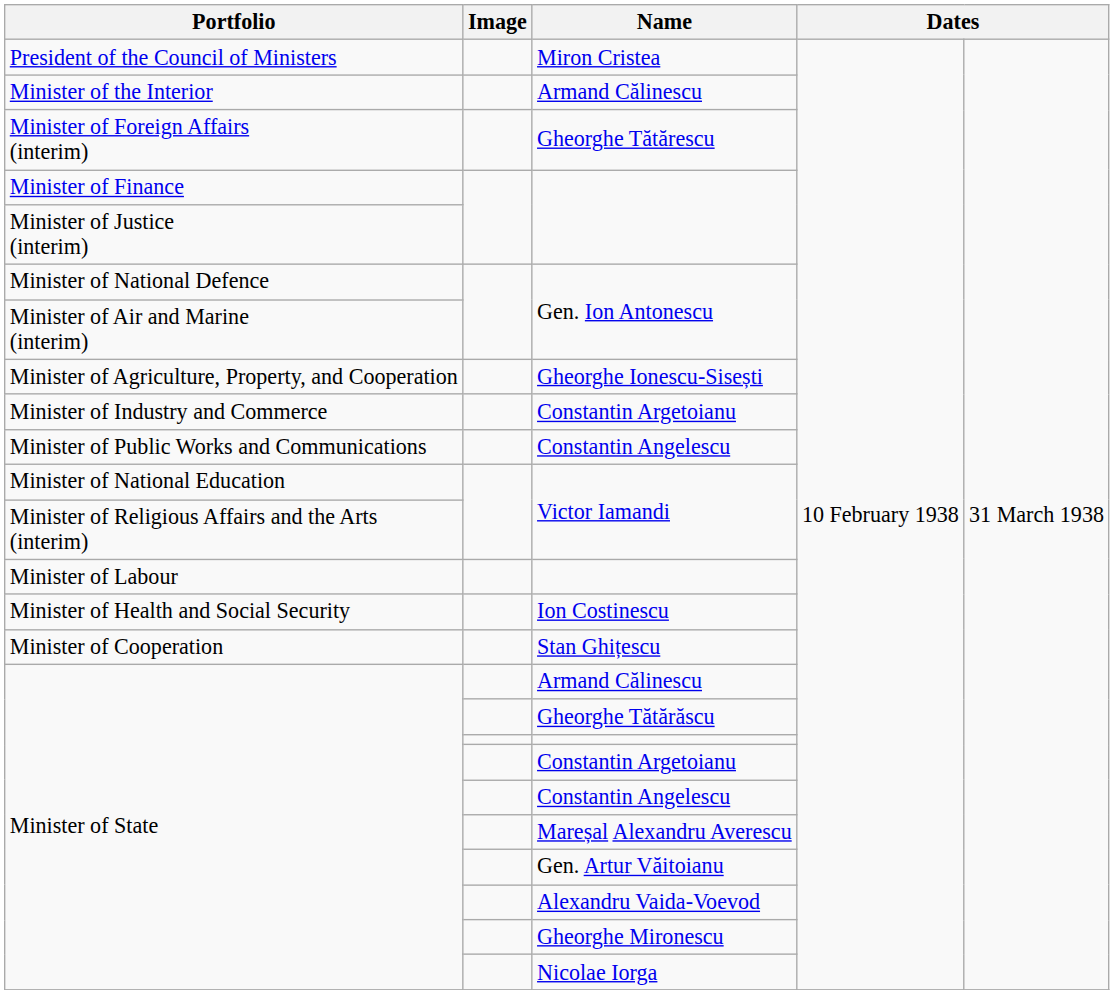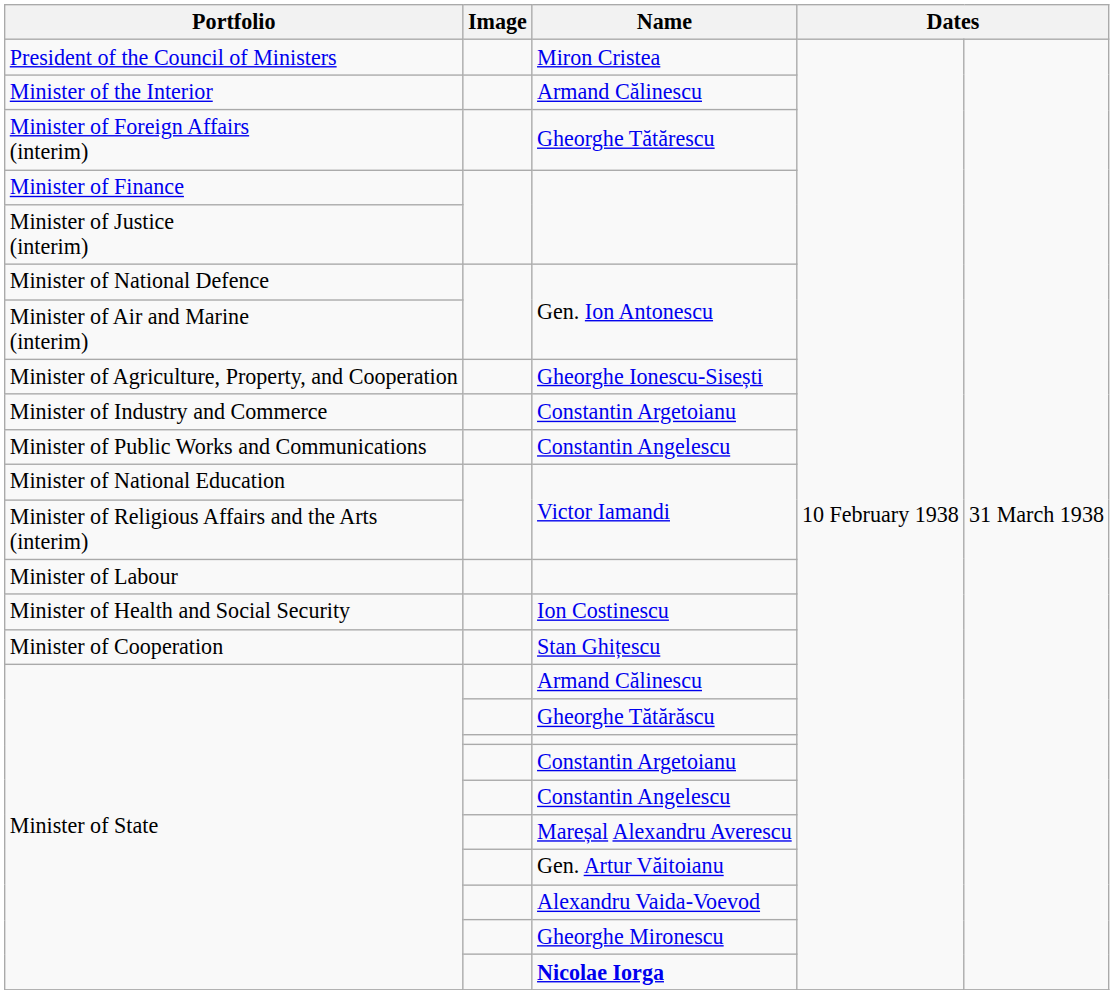(597, 971) normal -> (601, 971) bold
